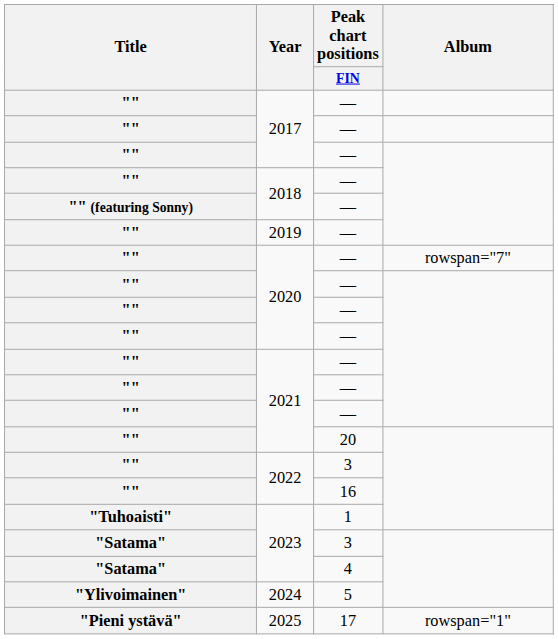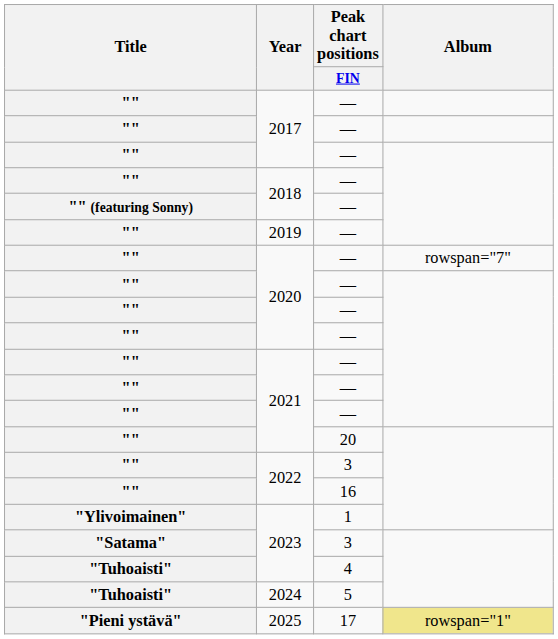(131, 517) "Tuhoaisti" -> (131, 517) "Ylivoimainen"
(131, 568) "Satama" -> (131, 568) "Tuhoaisti"
(131, 594) "Ylivoimainen" -> (131, 594) "Tuhoaisti"
(468, 620) no background -> (468, 620) khaki background
